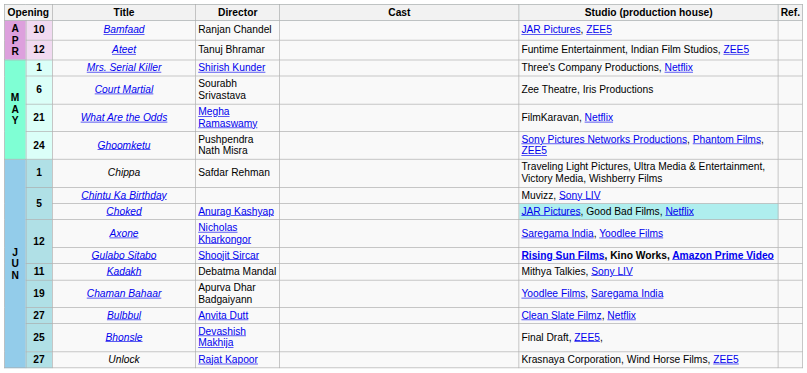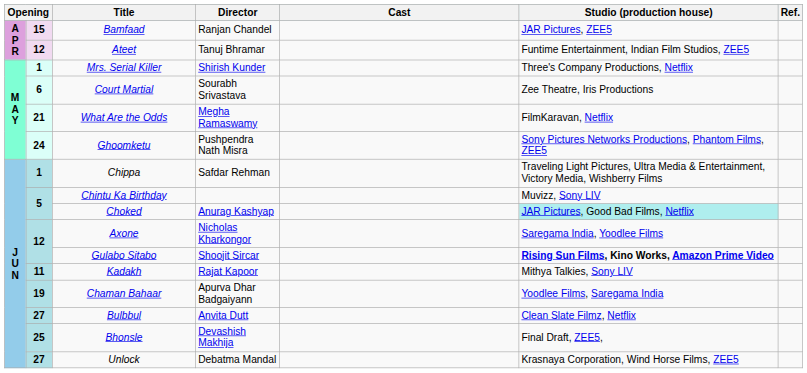(39, 30) 10 -> (39, 30) 15
(237, 271) Debatma Mandal -> (228, 271) Rajat Kapoor
(228, 359) Rajat Kapoor -> (237, 359) Debatma Mandal
